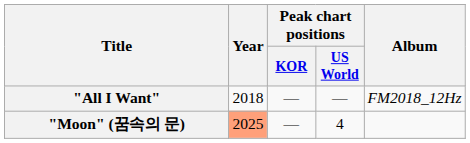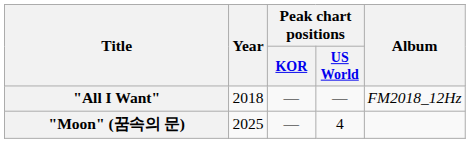(248, 124) lightsalmon background -> (248, 124) no background
